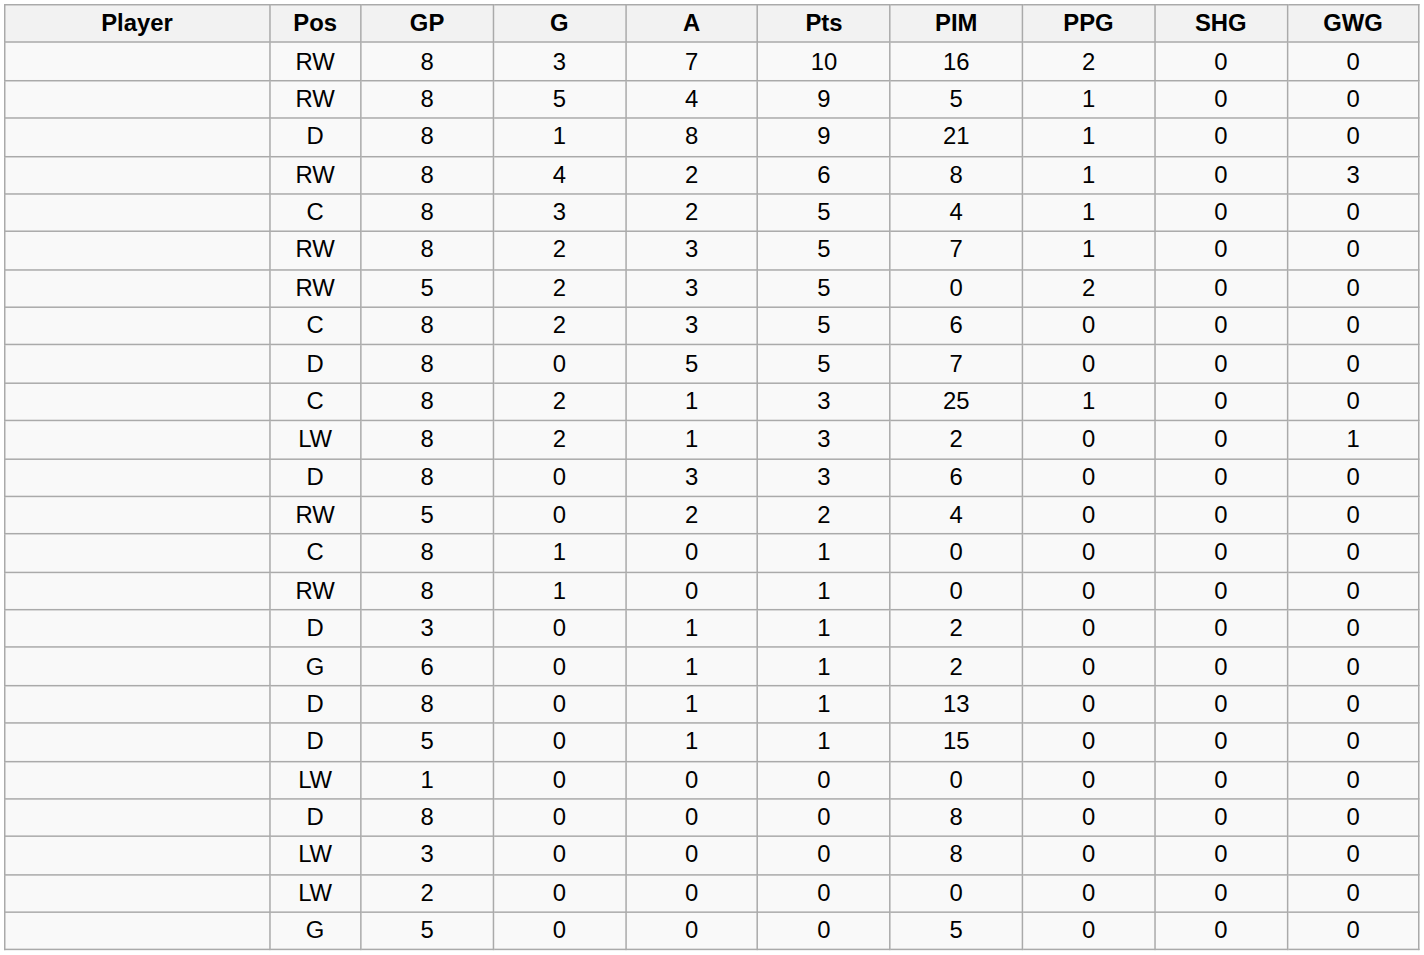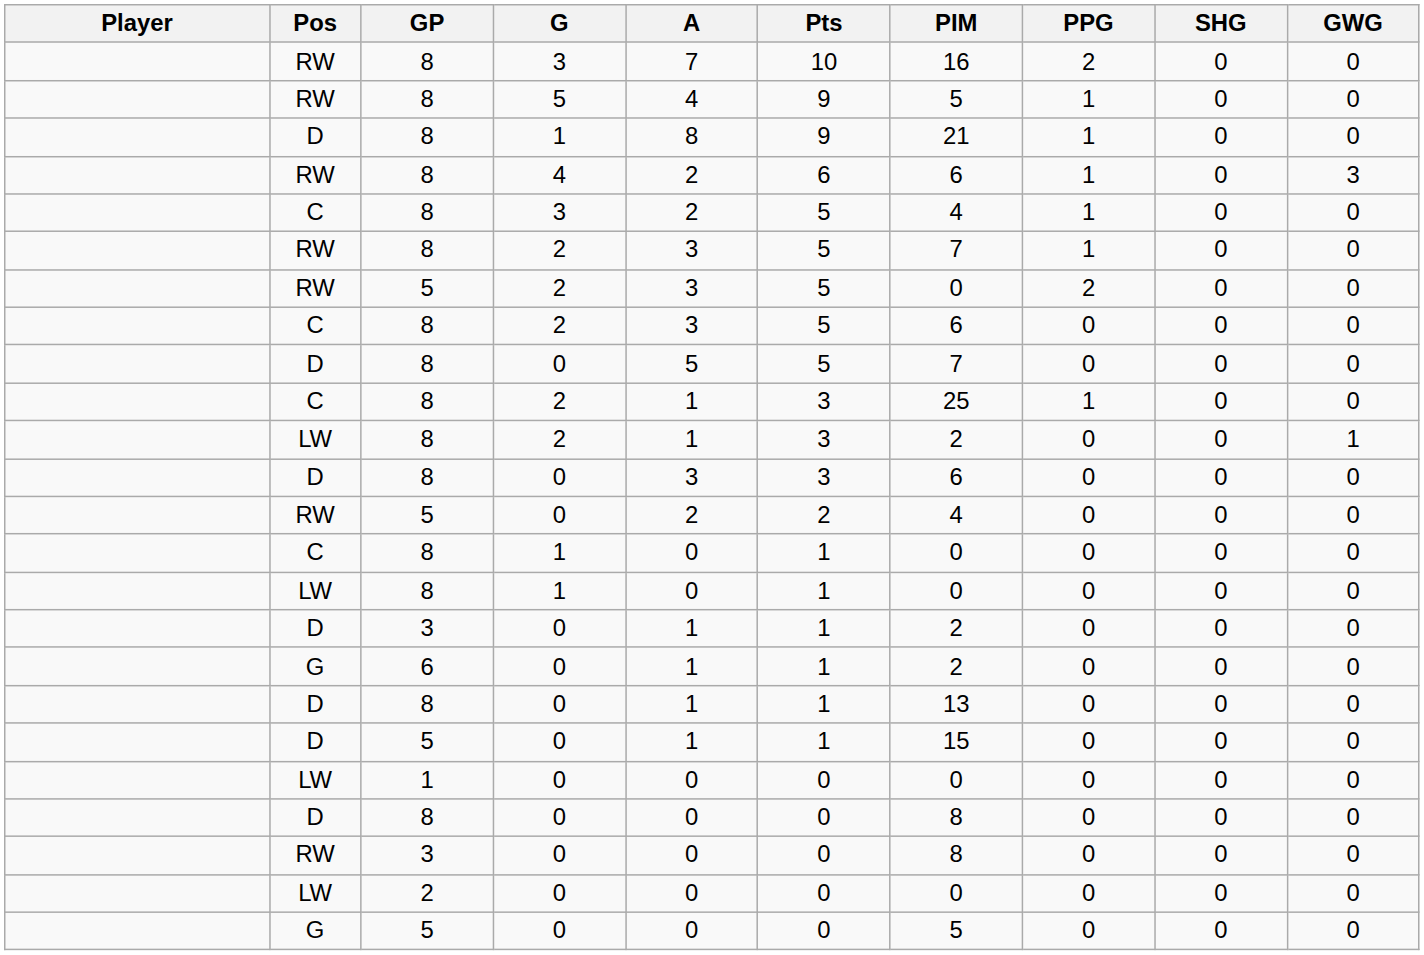(956, 174) 8 -> (956, 174) 6
(315, 590) RW -> (315, 590) LW
(315, 855) LW -> (315, 855) RW
